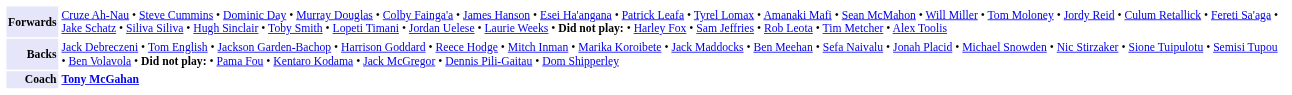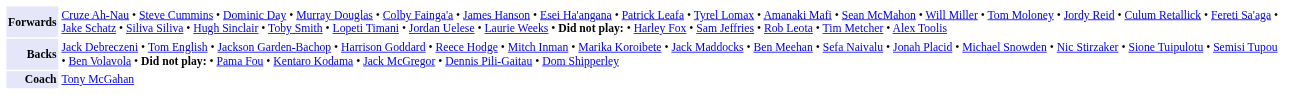(100, 79) bold -> (98, 79) normal
